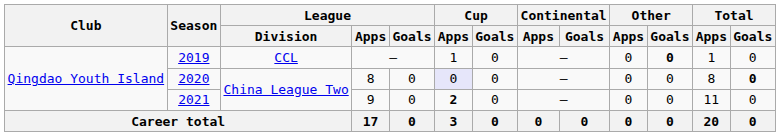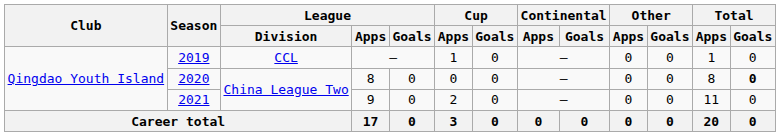(670, 57) bold -> (670, 57) normal
(453, 79) lavender background -> (453, 79) no background
(453, 100) bold -> (453, 100) normal
